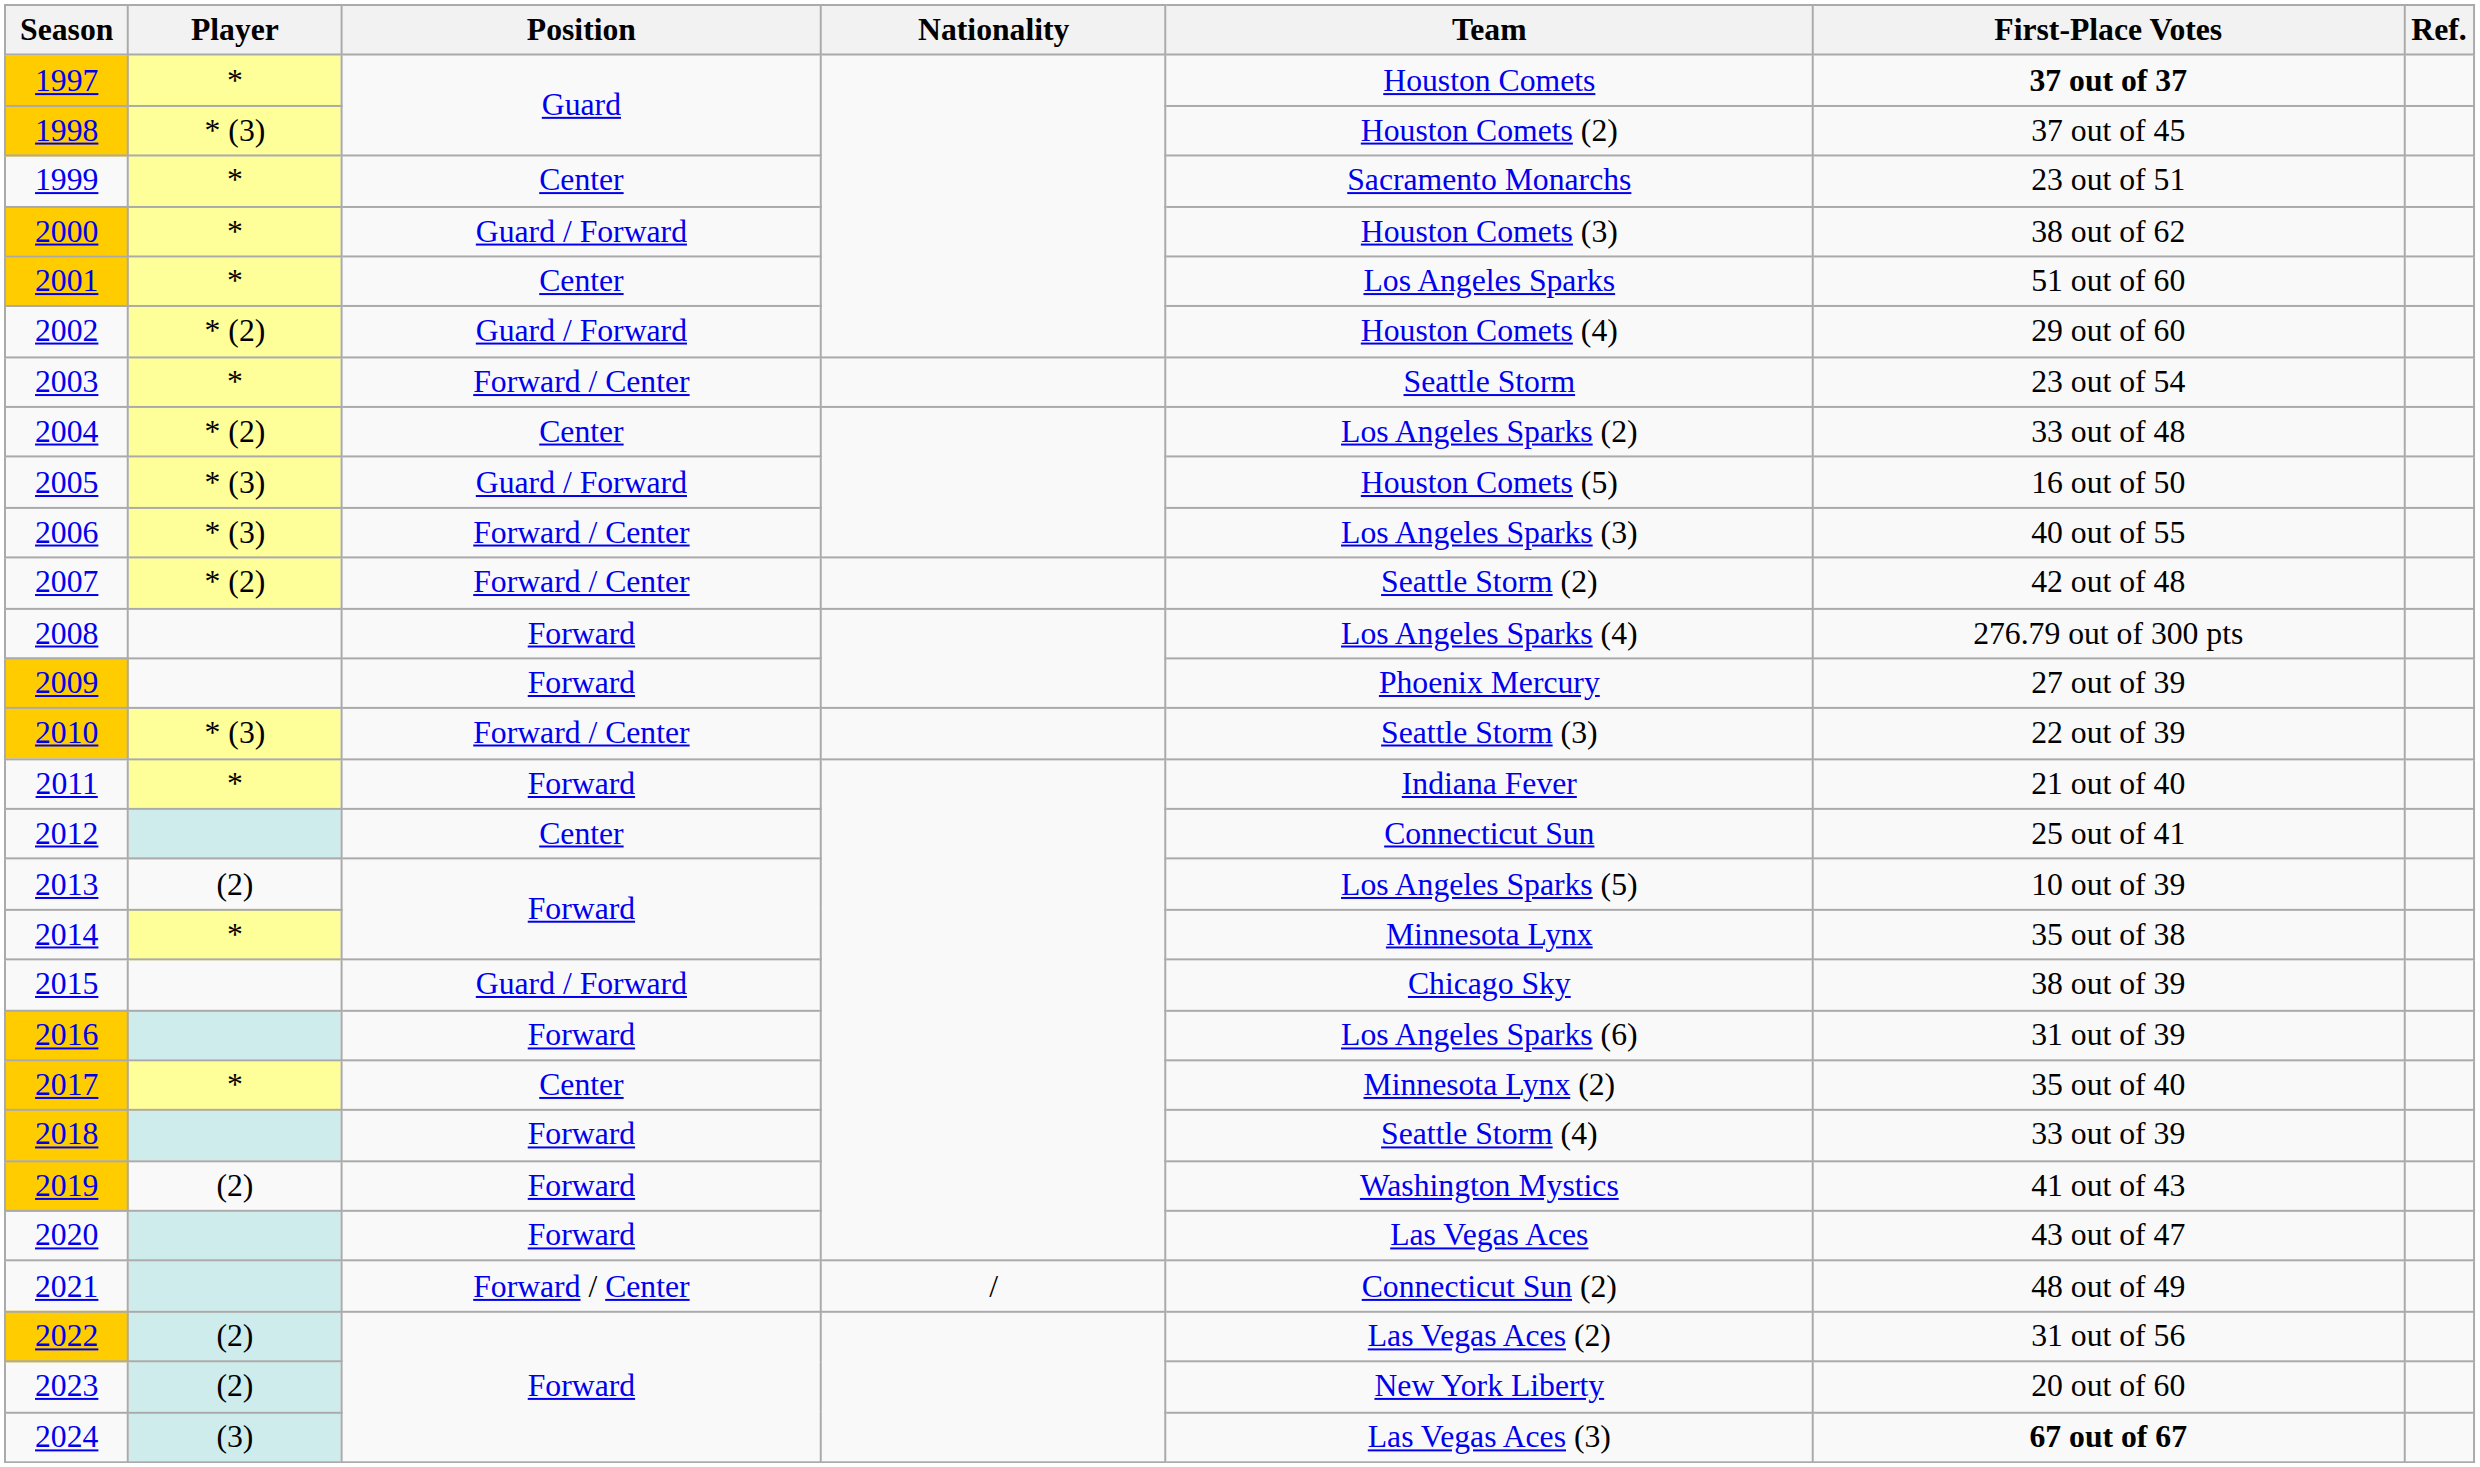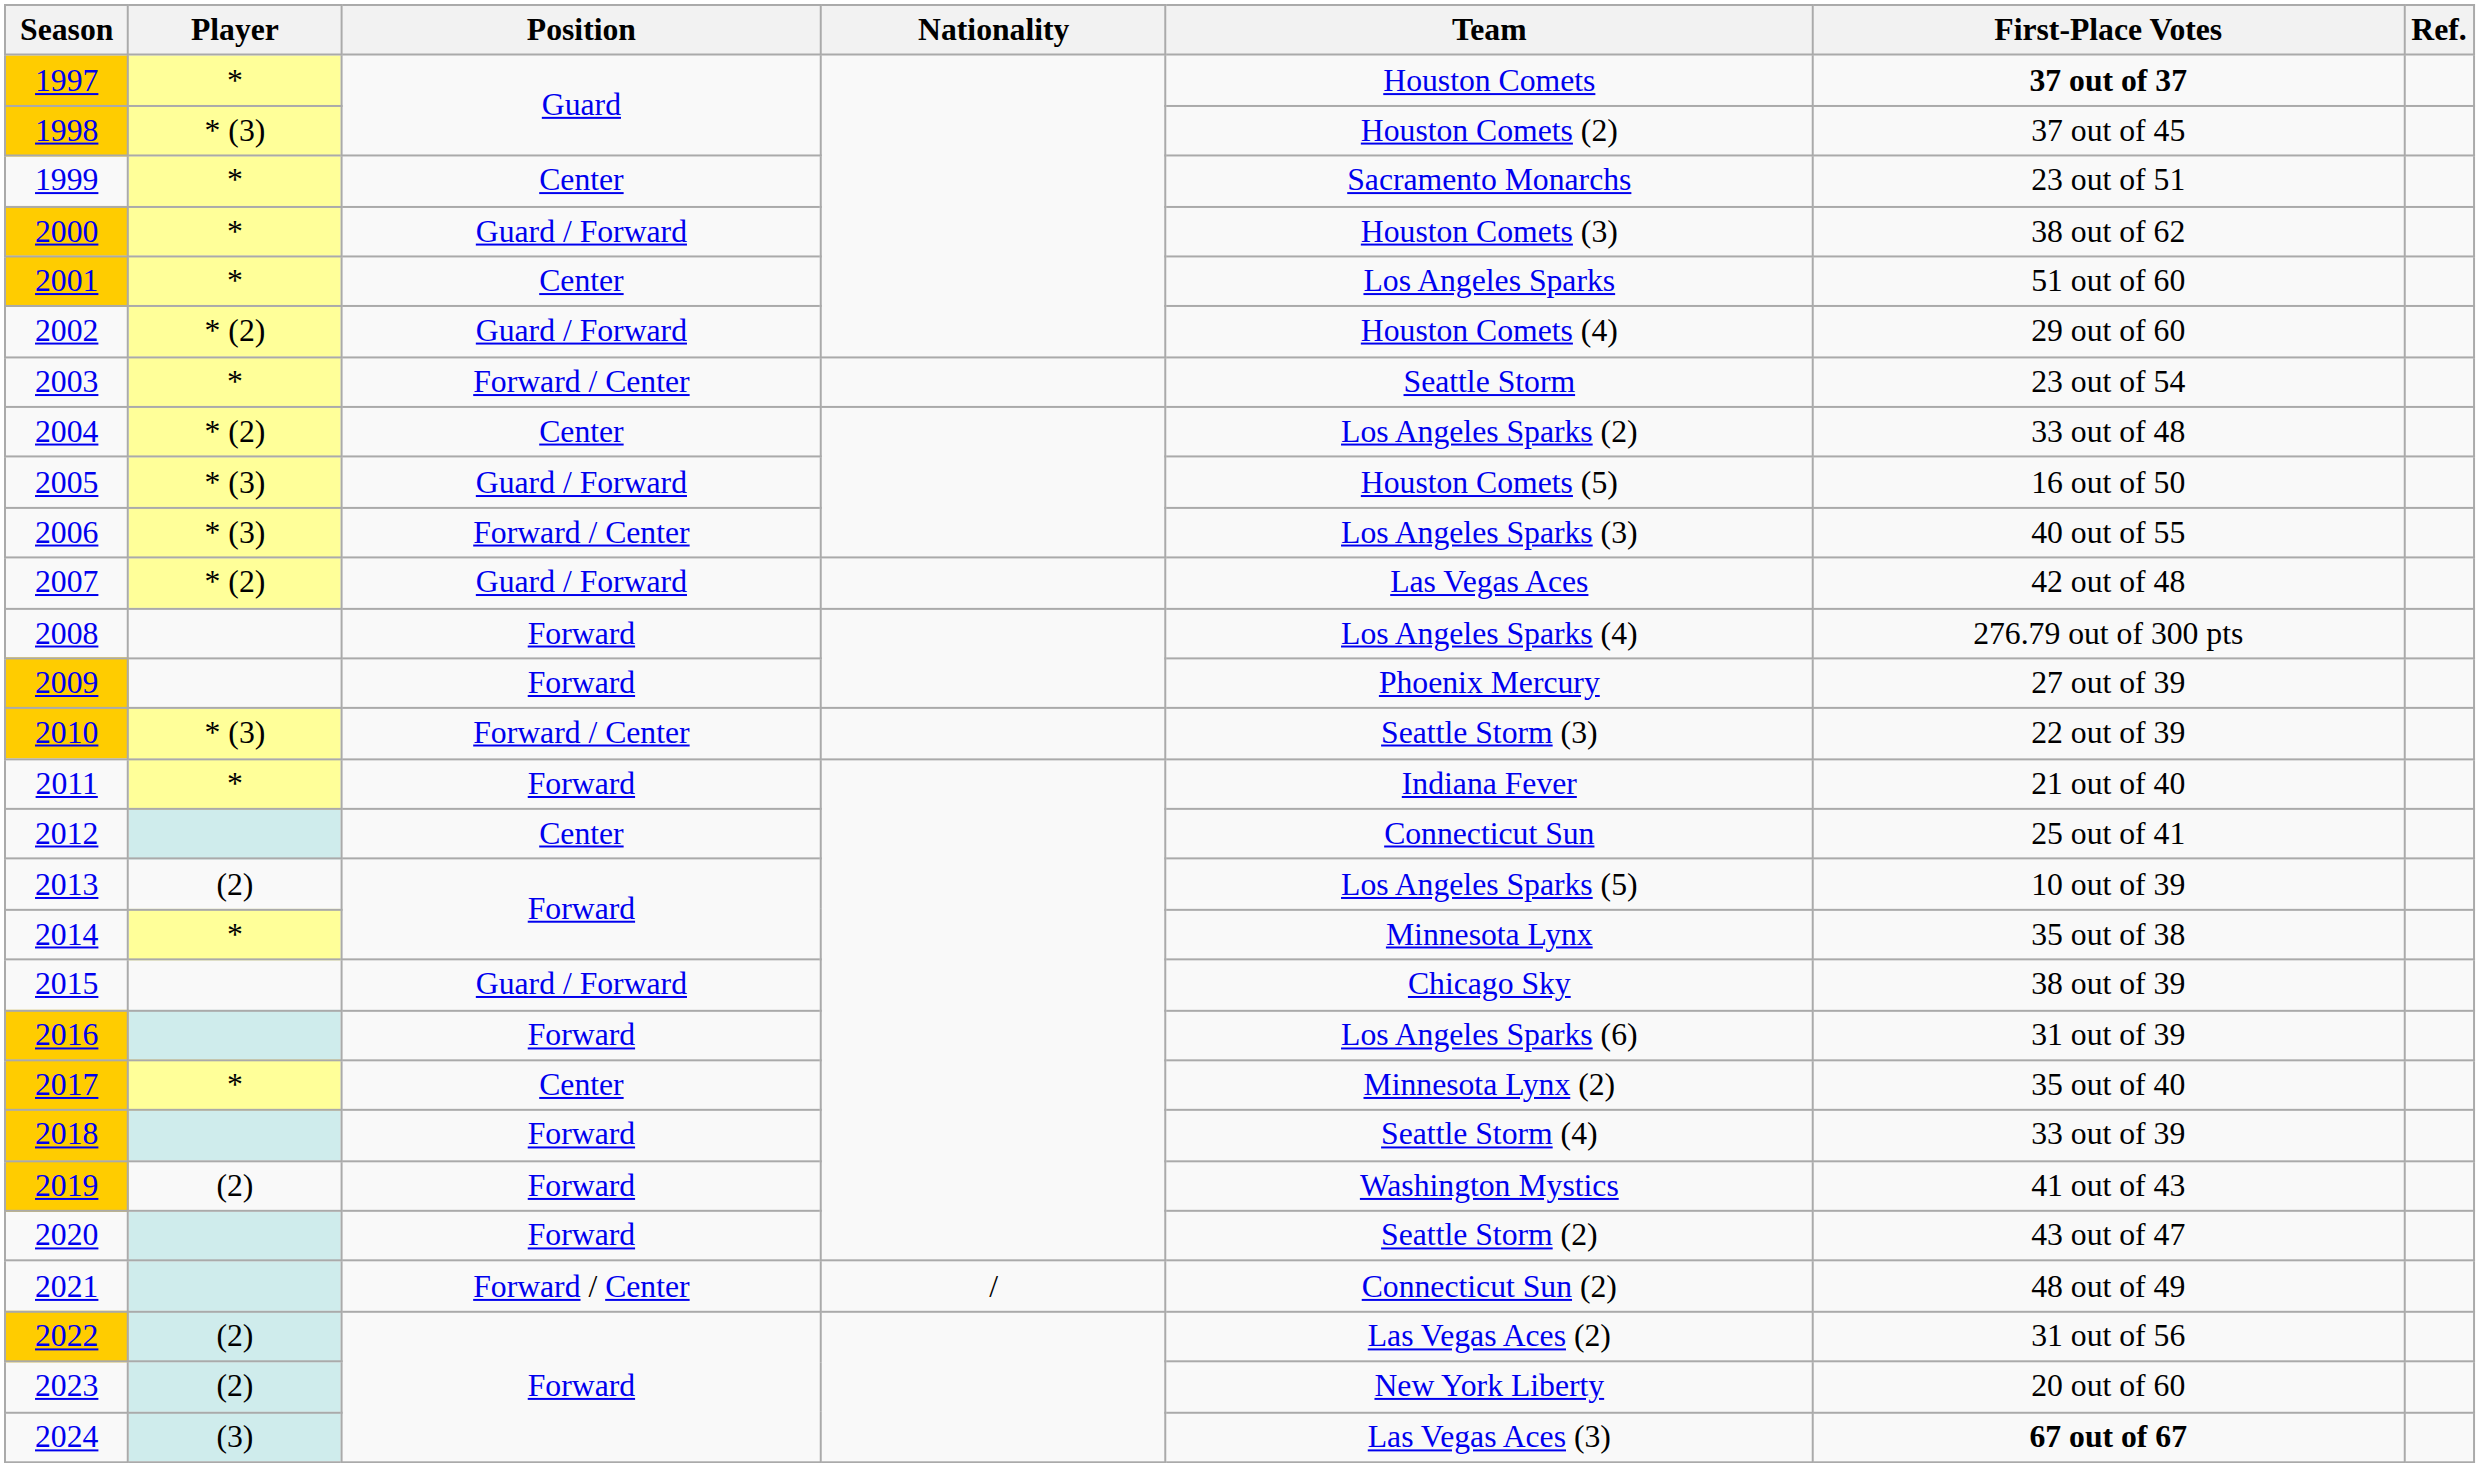(581, 582) Forward / Center -> (581, 582) Guard / Forward
(1489, 582) Seattle Storm (2) -> (1489, 582) Las Vegas Aces
(1489, 1235) Las Vegas Aces -> (1489, 1235) Seattle Storm (2)
